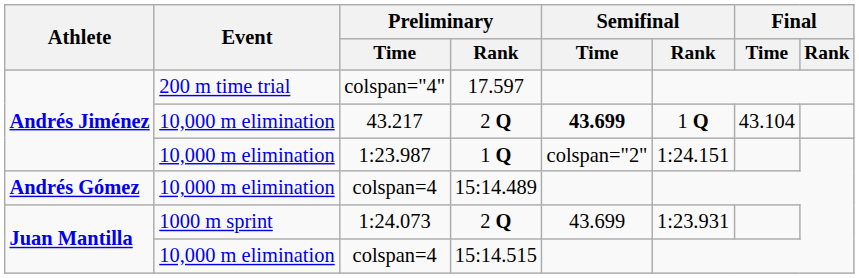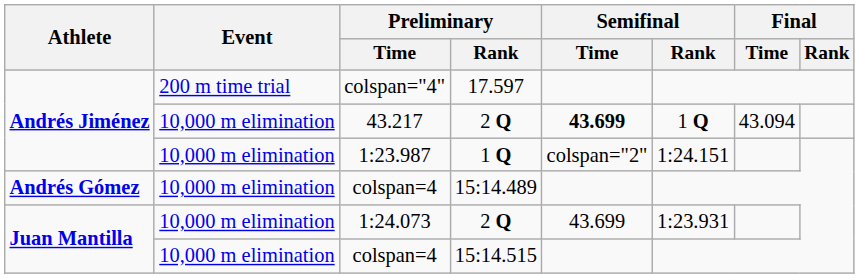(767, 121) 43.104 -> (767, 121) 43.094
(216, 222) 1000 m sprint -> (247, 222) 10,000 m elimination
